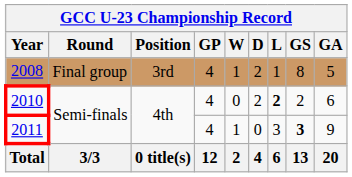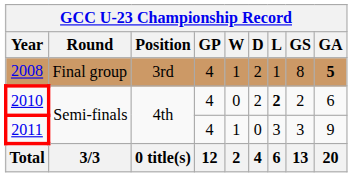(331, 72) normal -> (331, 72) bold
(300, 129) bold -> (300, 129) normal
